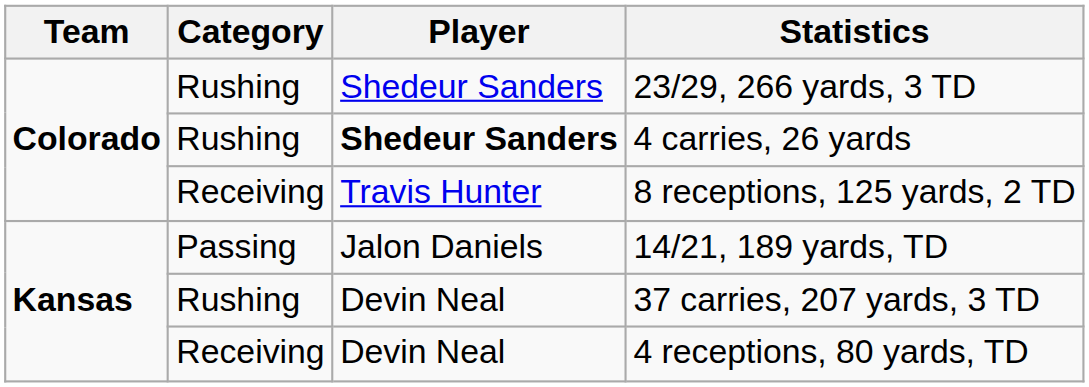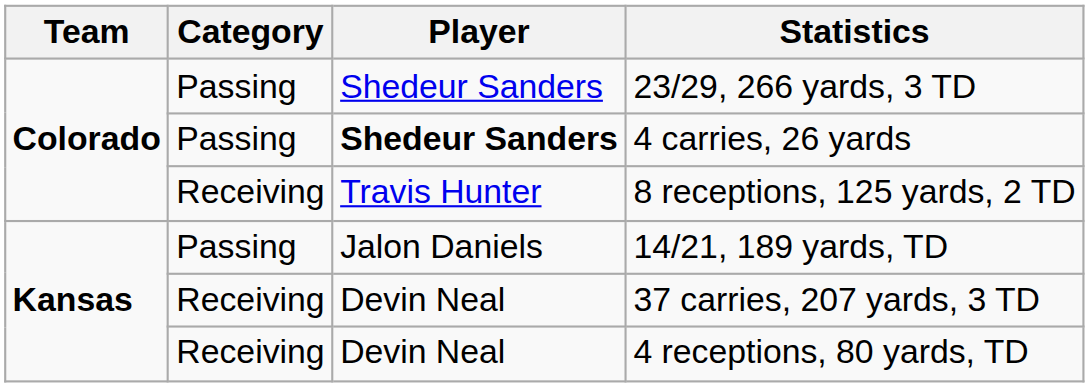(238, 85) Rushing -> (236, 85) Passing
(238, 139) Rushing -> (236, 139) Passing
(238, 299) Rushing -> (250, 299) Receiving
